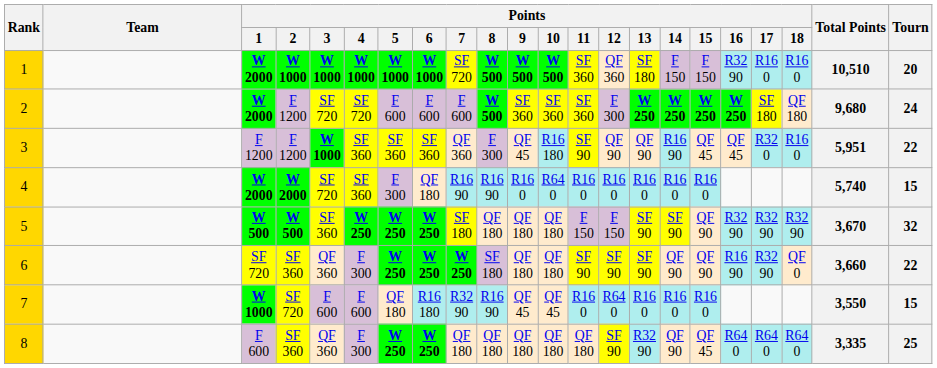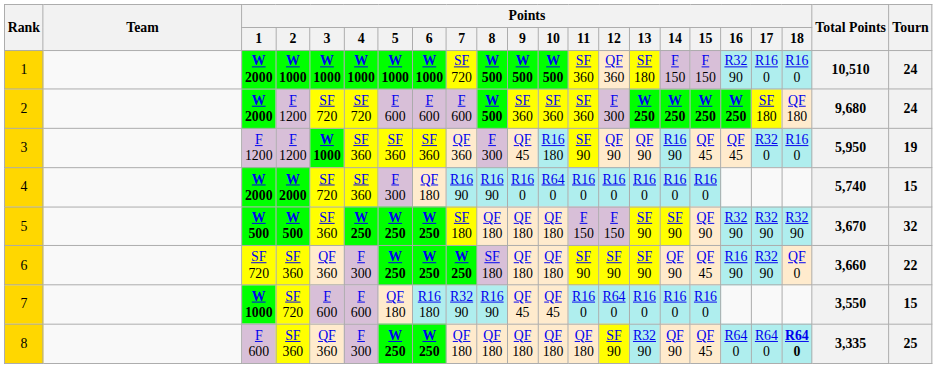(911, 70) 20 -> (911, 70) 24
(851, 148) 5,951 -> (851, 148) 5,950
(911, 148) 22 -> (911, 148) 19
(705, 265) QF 90 -> (705, 265) QF 45
(797, 343) normal -> (797, 343) bold
